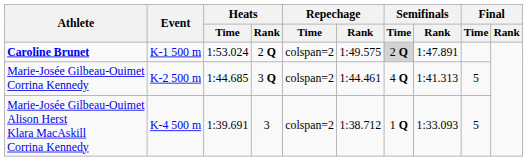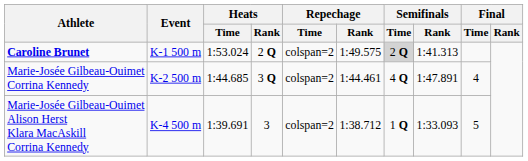(437, 52) 1:47.891 -> (437, 52) 1:41.313
(437, 78) 1:41.313 -> (437, 78) 1:47.891
(476, 78) 5 -> (476, 78) 4
